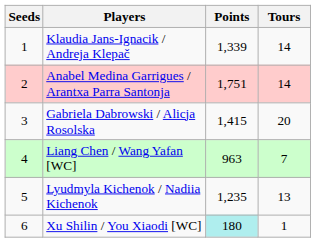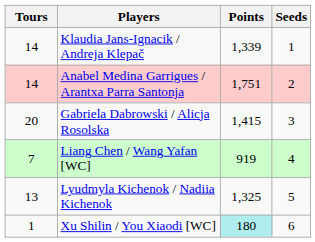columns swapped: (24, 16) <-> (284, 16)
(232, 158) 963 -> (246, 158) 919
(232, 196) 1,235 -> (246, 196) 1,325
